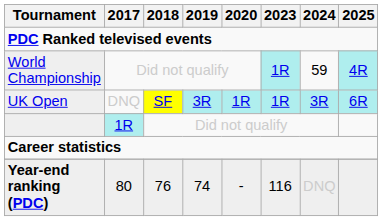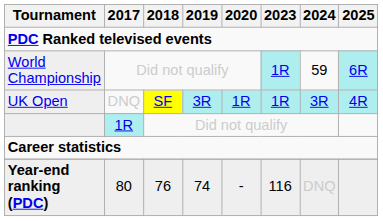(358, 70) 4R -> (358, 70) 6R
(358, 101) 6R -> (358, 101) 4R
